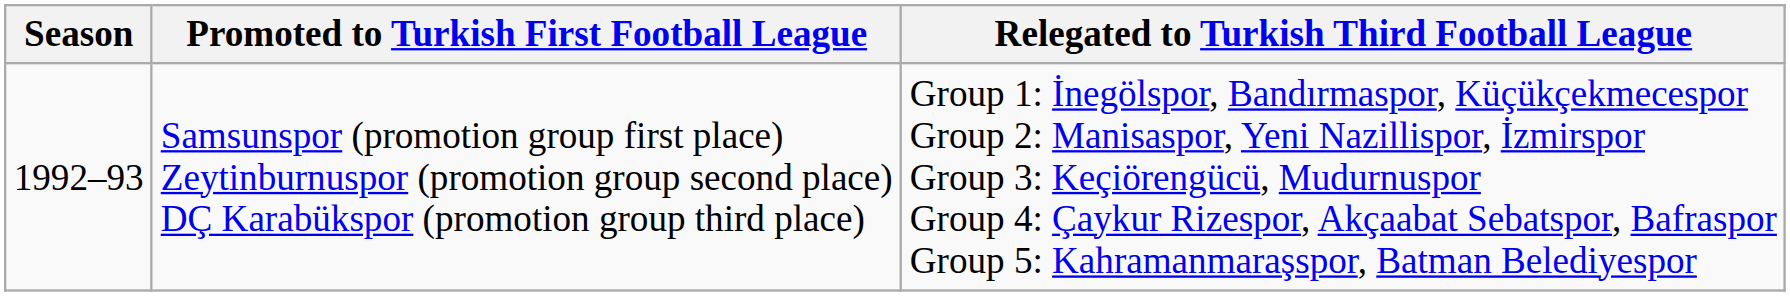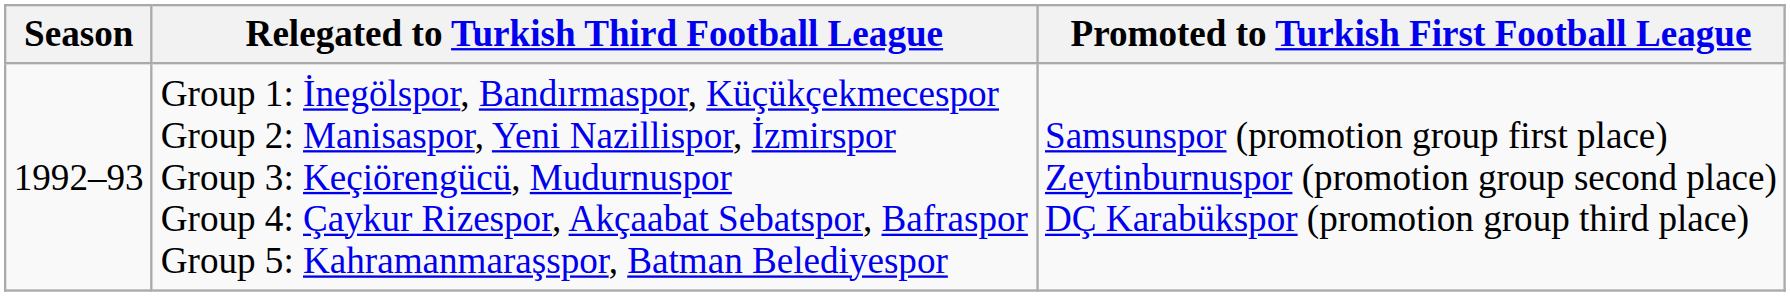columns swapped: (527, 33) <-> (1343, 33)
